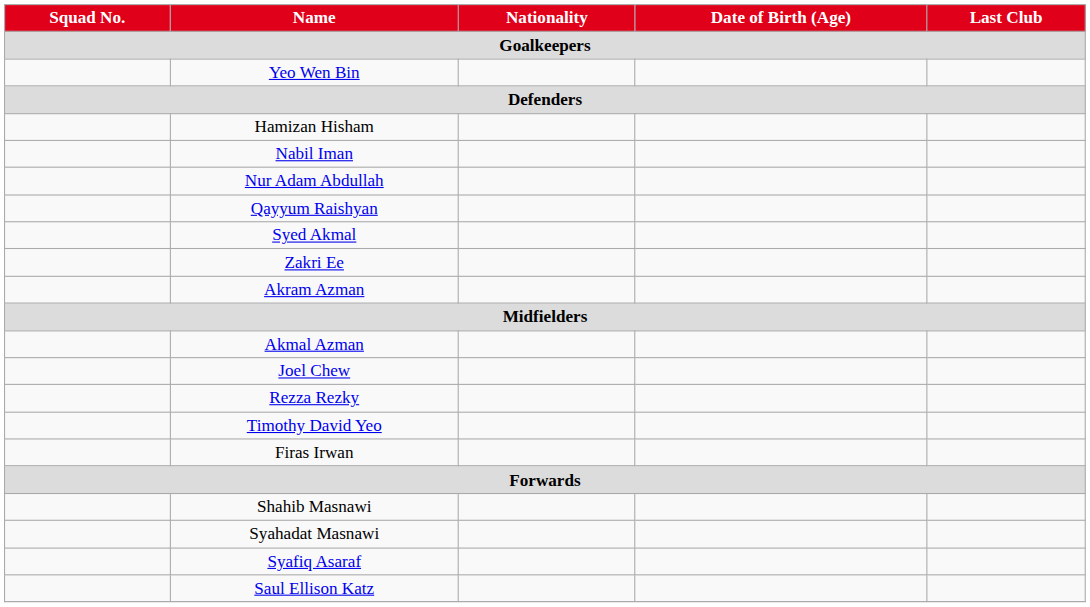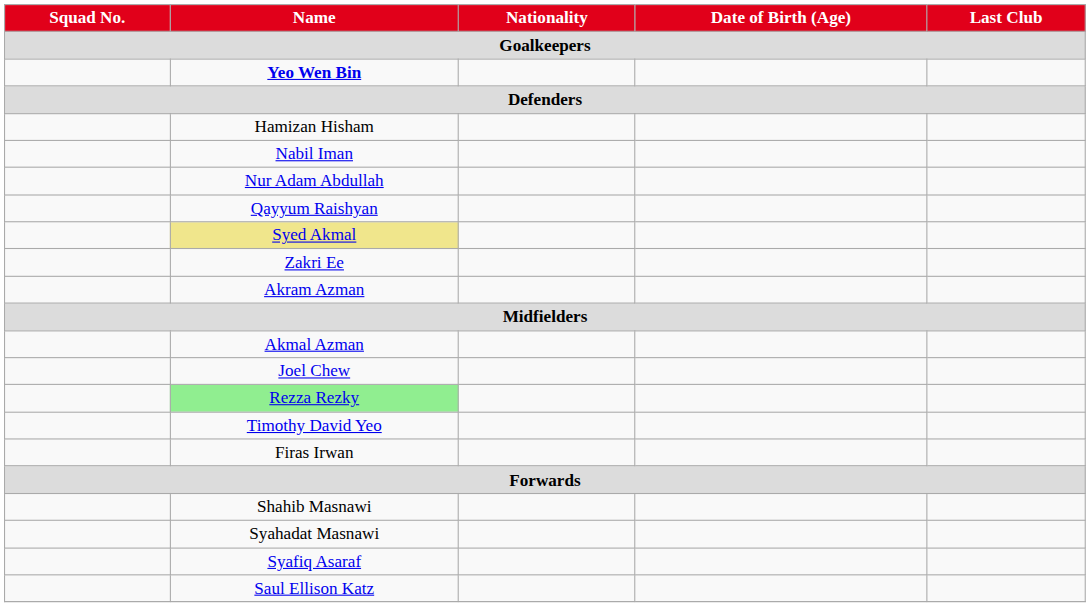(314, 72) normal -> (314, 72) bold
(314, 235) no background -> (314, 235) khaki background
(314, 398) no background -> (314, 398) lightgreen background
